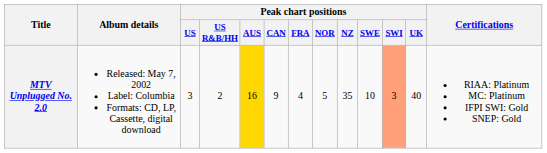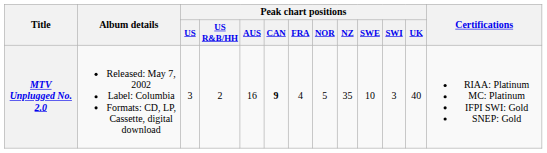(252, 96) gold background -> (252, 96) no background
(276, 96) normal -> (276, 96) bold
(394, 96) lightsalmon background -> (394, 96) no background
